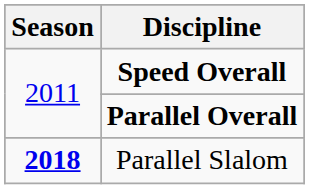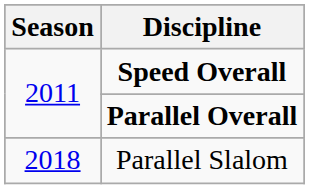(53, 159) bold -> (53, 159) normal
